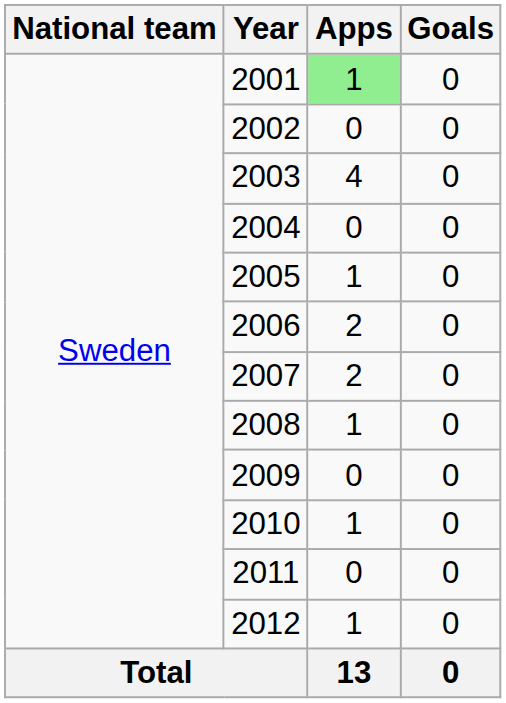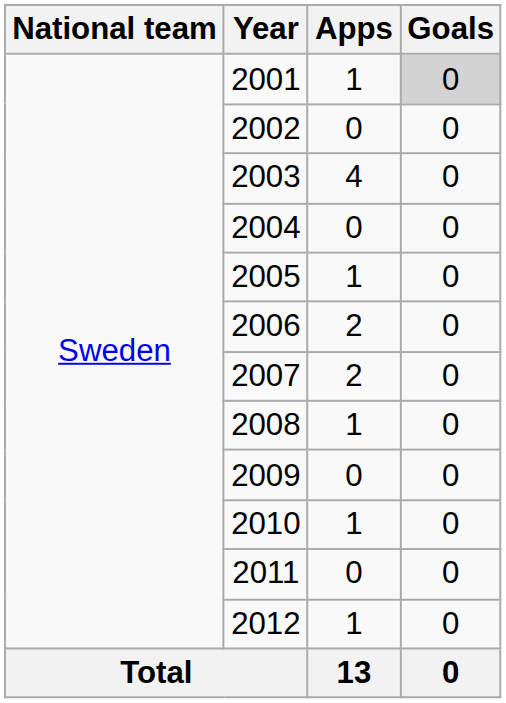(354, 78) lightgreen background -> (354, 78) no background
(451, 78) no background -> (451, 78) lightgrey background
